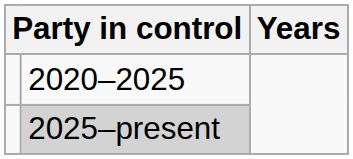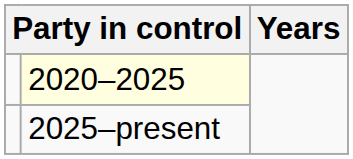(107, 79) no background -> (107, 79) lightyellow background
(124, 128) lightgrey background -> (124, 128) no background
